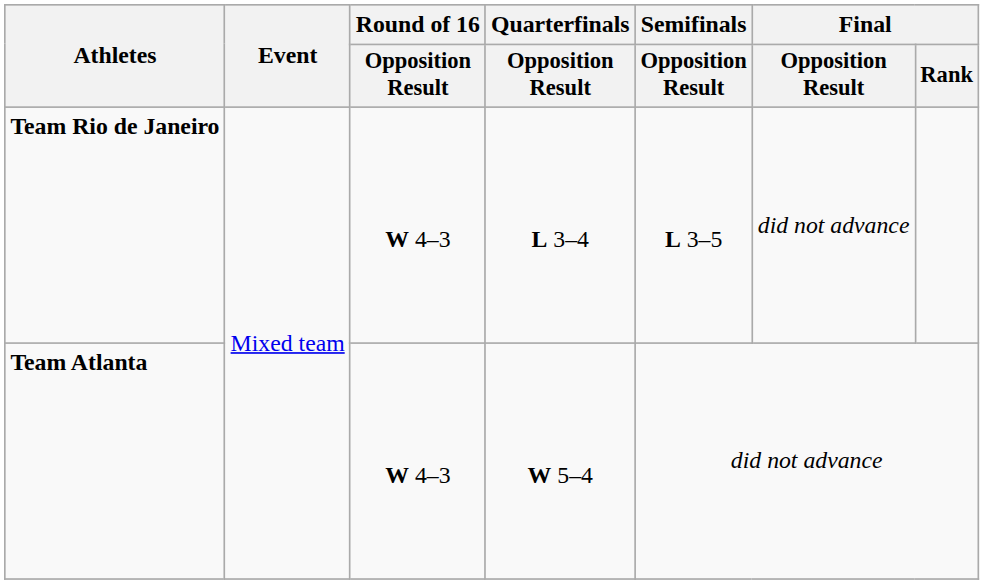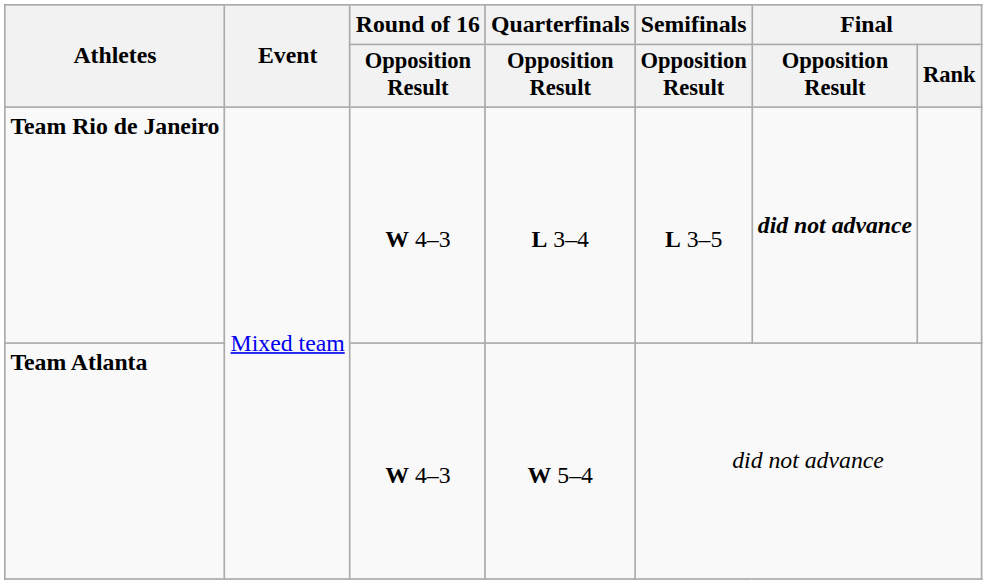(834, 225) normal -> (835, 225) bold
